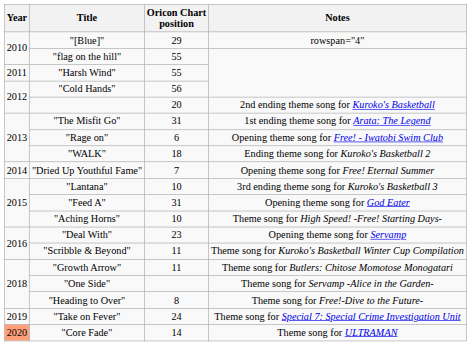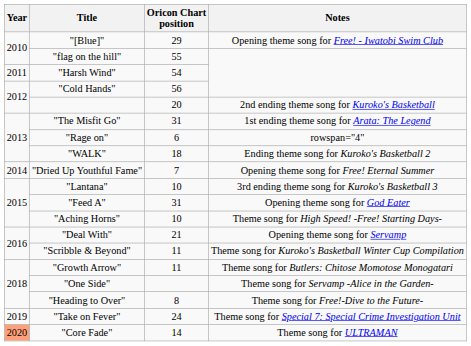(337, 40) rowspan="4" -> (337, 40) Opening theme song for Free! - Iwatobi Swim Club
(177, 72) 55 -> (177, 72) 54
(337, 137) Opening theme song for Free! - Iwatobi Swim Club -> (337, 137) rowspan="4"
(177, 235) 23 -> (177, 235) 21
